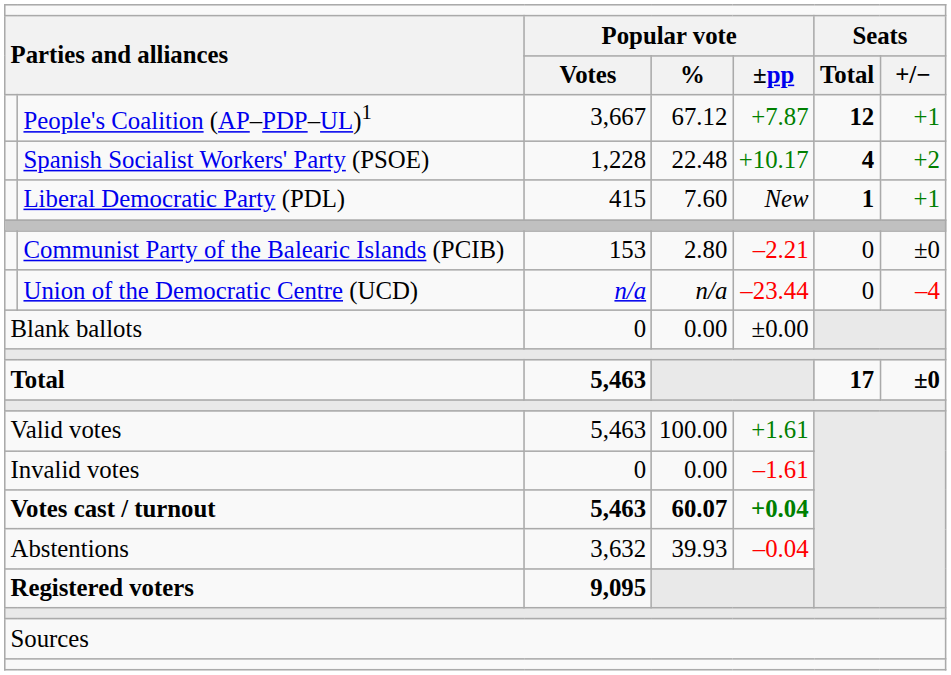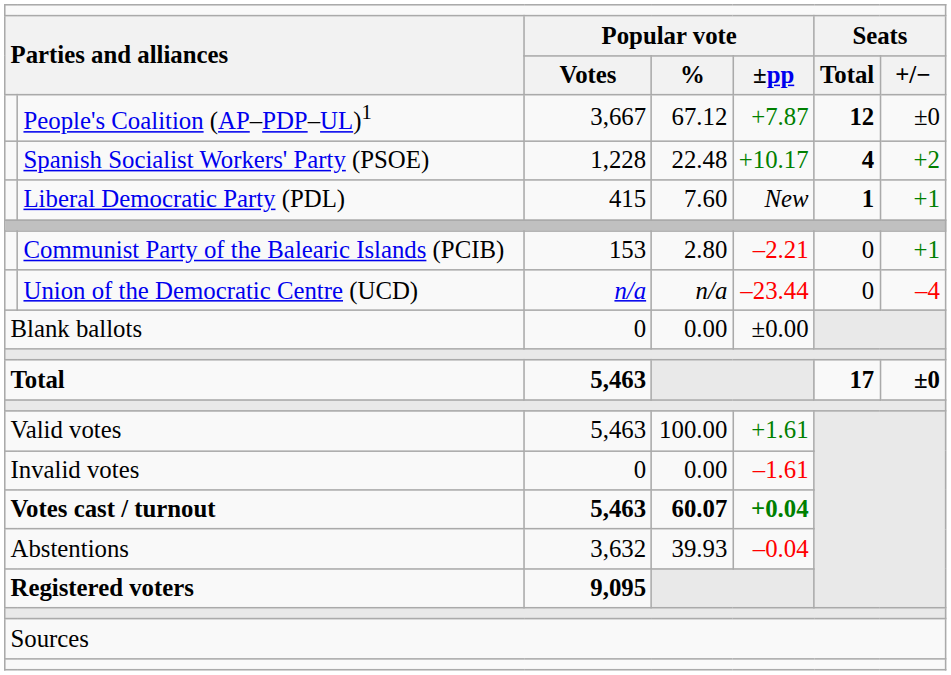(927, 117) +1 -> (927, 117) ±0
(927, 250) ±0 -> (927, 250) +1
